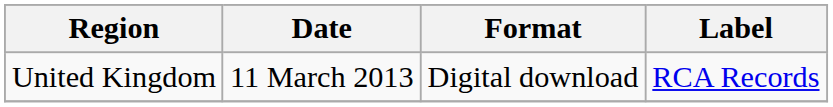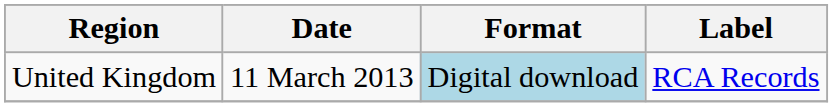(533, 76) no background -> (533, 76) lightblue background
